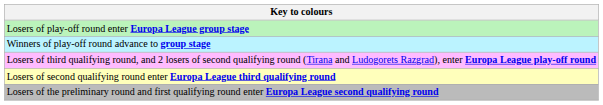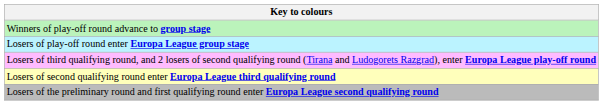(128, 28) Losers of play-off round enter Europa League group stage -> (109, 28) Winners of play-off round advance to group stage
(109, 44) Winners of play-off round advance to group stage -> (128, 44) Losers of play-off round enter Europa League group stage
